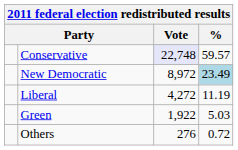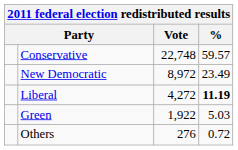(178, 54) lavender background -> (178, 54) no background
(216, 74) lightblue background -> (216, 74) no background
(216, 94) normal -> (216, 94) bold
